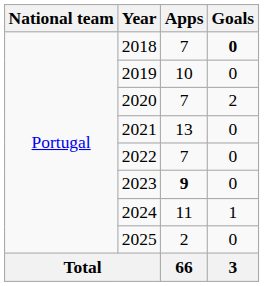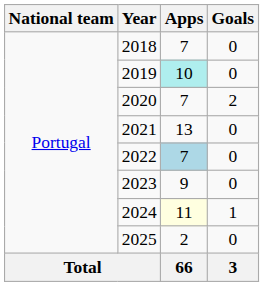(233, 45) bold -> (233, 45) normal
(184, 73) no background -> (184, 73) paleturquoise background
(184, 156) no background -> (184, 156) lightblue background
(184, 184) bold -> (184, 184) normal
(184, 211) no background -> (184, 211) lightyellow background
